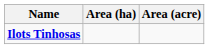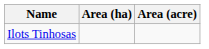(44, 33) bold -> (42, 33) normal
